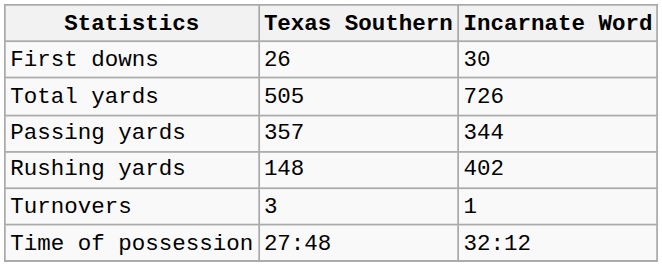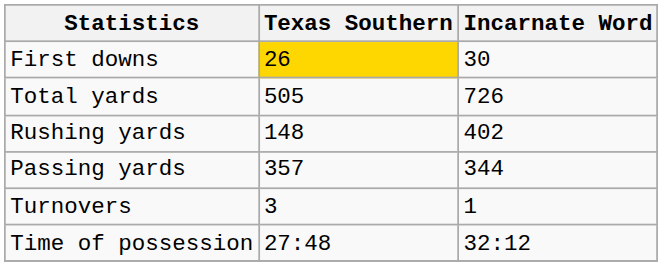(277, 60) no background -> (277, 60) gold background
rows swapped: (98, 170) <-> (98, 133)
